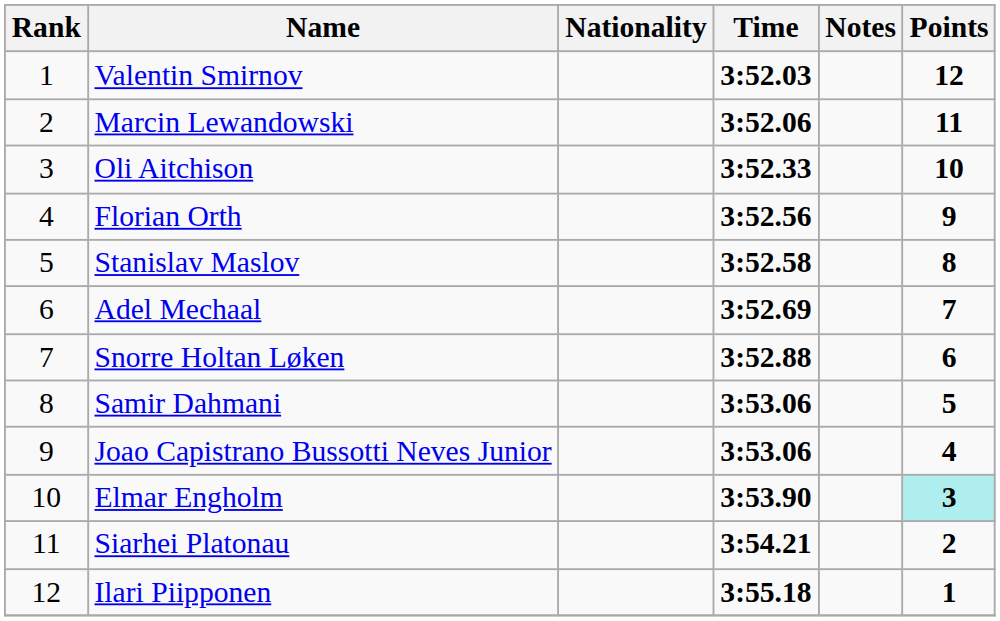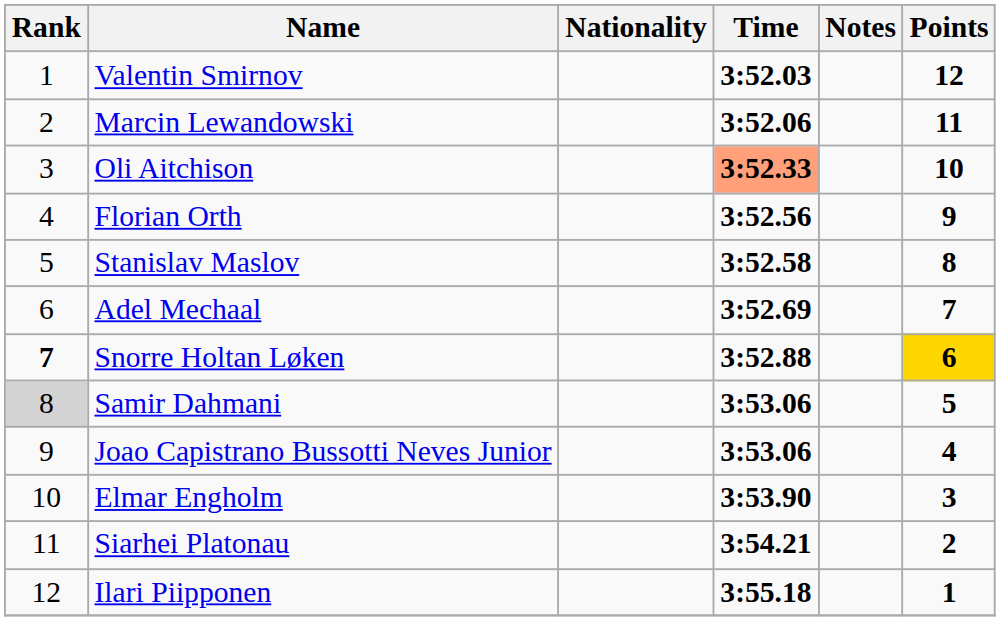(766, 168) no background -> (766, 168) lightsalmon background
(46, 356) normal -> (46, 356) bold
(949, 356) no background -> (949, 356) gold background
(46, 403) no background -> (46, 403) lightgrey background
(949, 497) paleturquoise background -> (949, 497) no background
